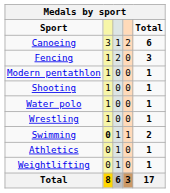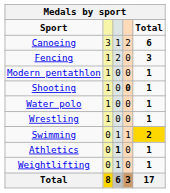(128, 89) normal -> (128, 89) bold
(108, 134) bold -> (108, 134) normal
(149, 134) no background -> (149, 134) gold background
(118, 150) normal -> (118, 150) bold
